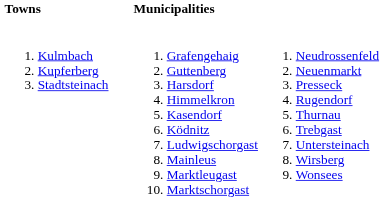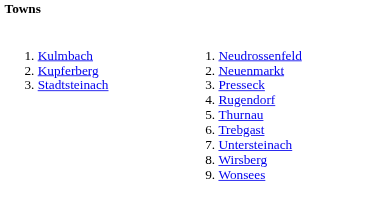- column: (174, 9)
